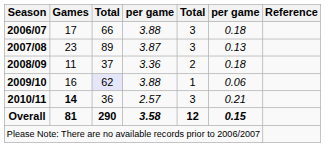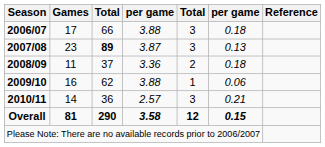(107, 47) normal -> (107, 47) bold
(107, 82) lavender background -> (107, 82) no background
(71, 99) bold -> (71, 99) normal
